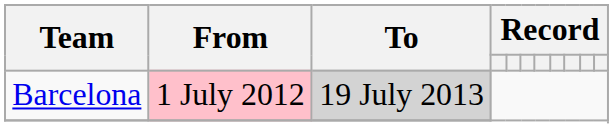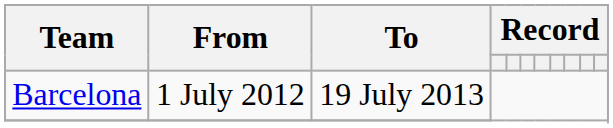(230, 94) pink background -> (230, 94) no background
(402, 94) lightgrey background -> (402, 94) no background
